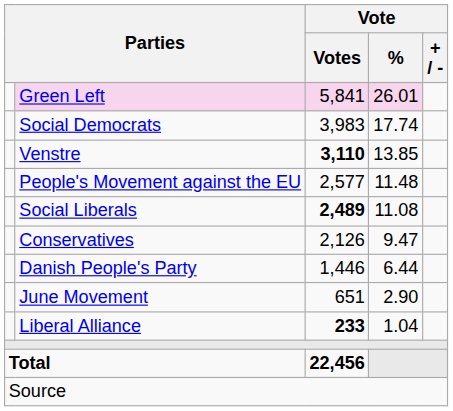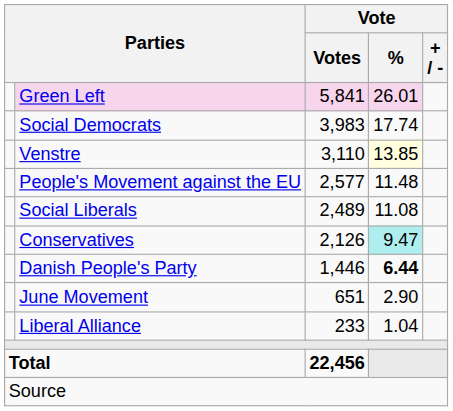(343, 153) bold -> (343, 153) normal
(396, 153) no background -> (396, 153) lightyellow background
(342, 211) bold -> (342, 211) normal
(401, 239) no background -> (401, 239) paleturquoise background
(401, 268) normal -> (401, 268) bold
(350, 325) bold -> (350, 325) normal
